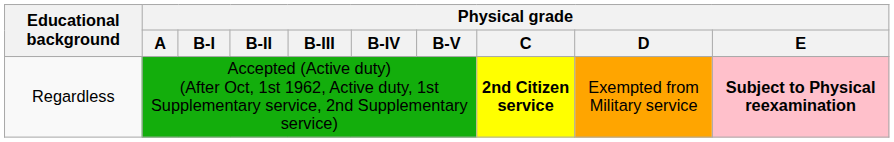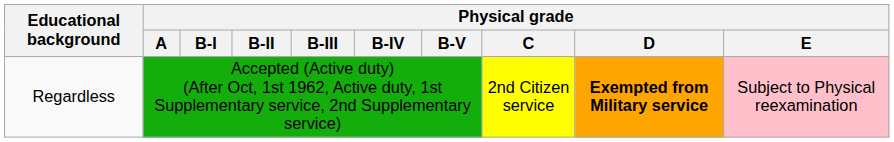(526, 96) bold -> (528, 96) normal
(644, 96) normal -> (649, 96) bold
(801, 96) bold -> (806, 96) normal
